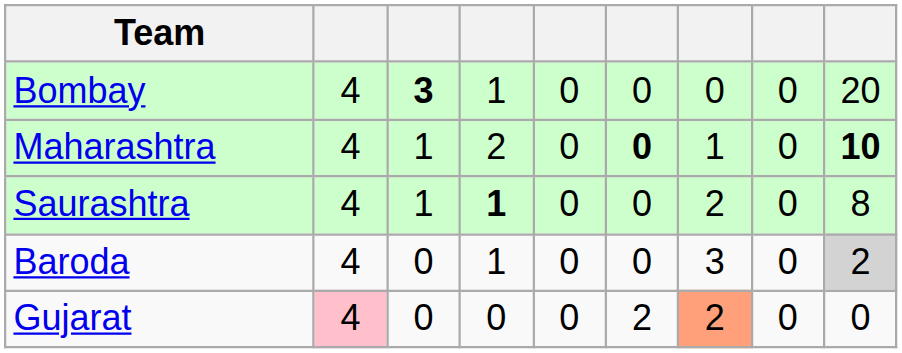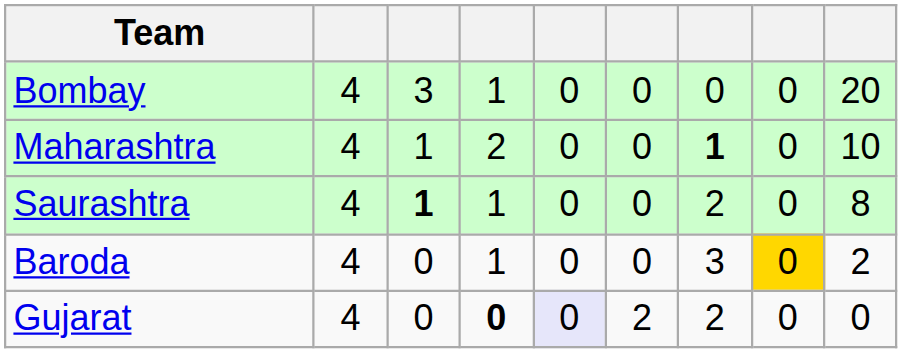(423, 90) bold -> (423, 90) normal
(642, 147) bold -> (642, 147) normal
(715, 147) normal -> (715, 147) bold
(861, 147) bold -> (861, 147) normal
(423, 204) normal -> (423, 204) bold
(496, 204) bold -> (496, 204) normal
(788, 261) no background -> (788, 261) gold background
(861, 261) lightgrey background -> (861, 261) no background
(351, 318) pink background -> (351, 318) no background
(496, 318) normal -> (496, 318) bold
(569, 318) no background -> (569, 318) lavender background
(715, 318) lightsalmon background -> (715, 318) no background
